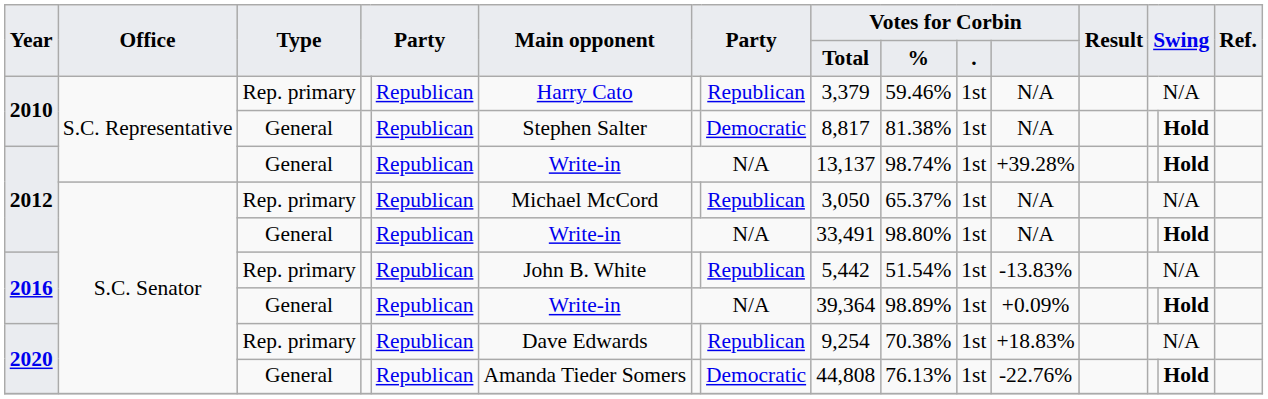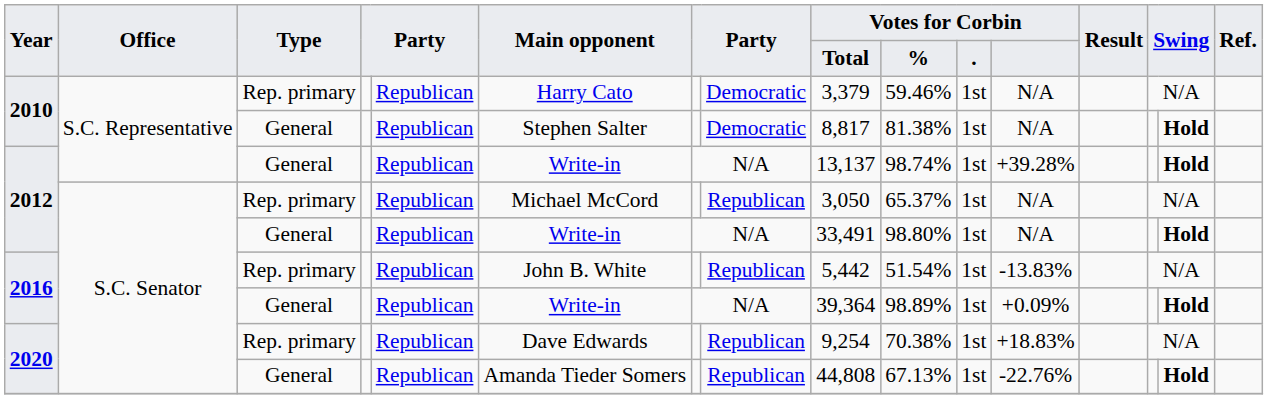(756, 93) Republican -> (756, 93) Democratic
(756, 376) Democratic -> (756, 376) Republican
(918, 376) 76.13% -> (918, 376) 67.13%
